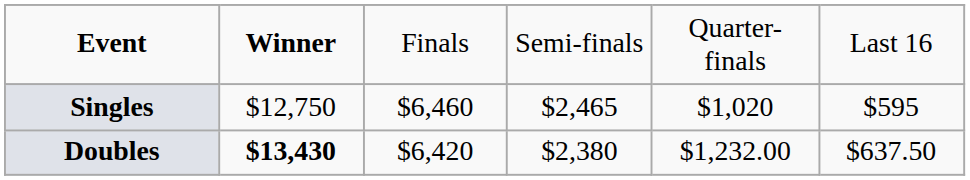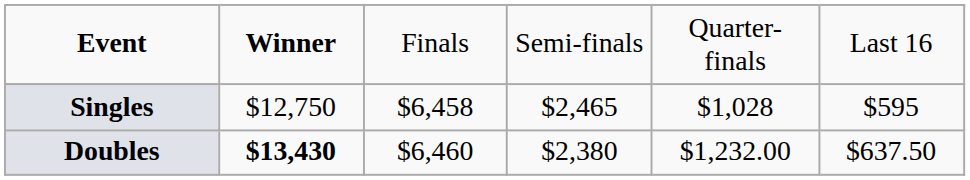(435, 106) $6,460 -> (435, 106) $6,458
(735, 106) $1,020 -> (735, 106) $1,028
(435, 152) $6,420 -> (435, 152) $6,460
